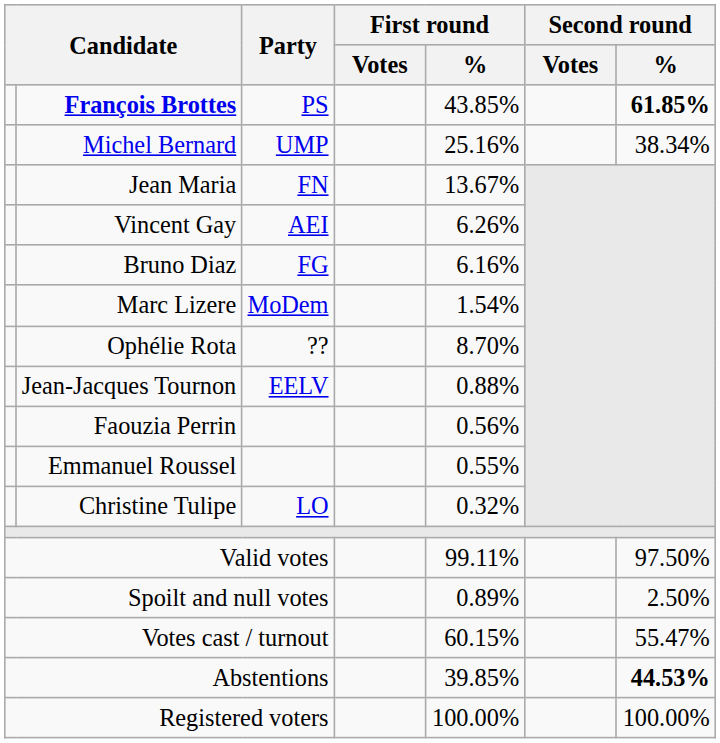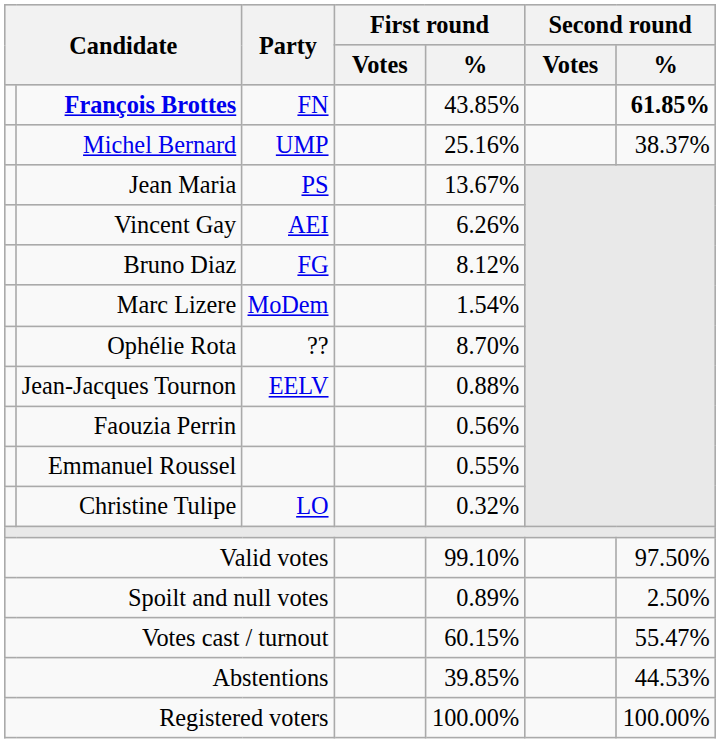(315, 104) PS -> (313, 104) FN
(672, 145) 38.34% -> (672, 145) 38.37%
(313, 185) FN -> (315, 185) PS
(488, 265) 6.16% -> (488, 265) 8.12%
(482, 557) 99.11% -> (482, 557) 99.10%
(670, 677) bold -> (672, 677) normal
